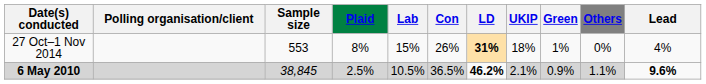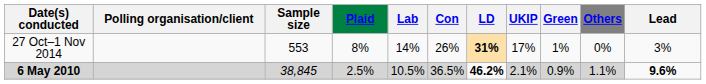(408, 48) 15% -> (408, 48) 14%
(523, 48) 18% -> (523, 48) 17%
(663, 48) 4% -> (663, 48) 3%
